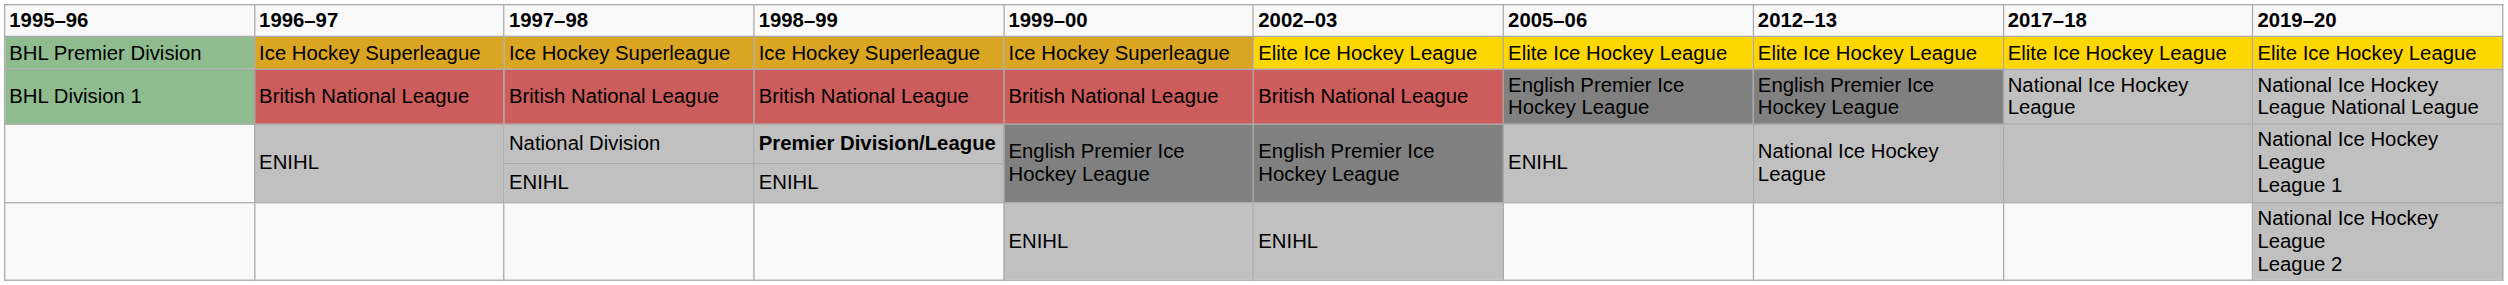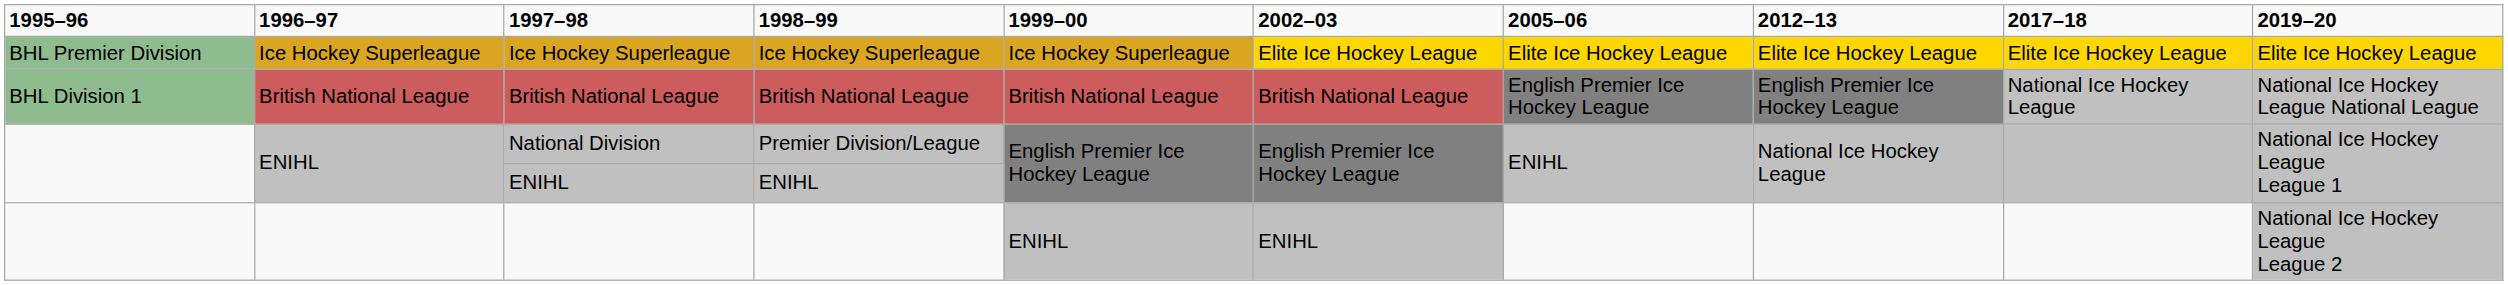(877, 143) bold -> (869, 143) normal
